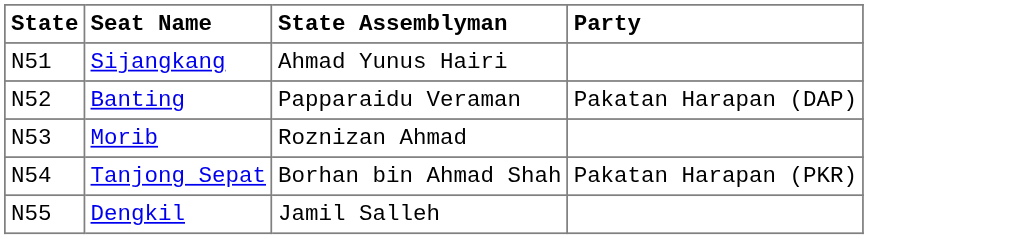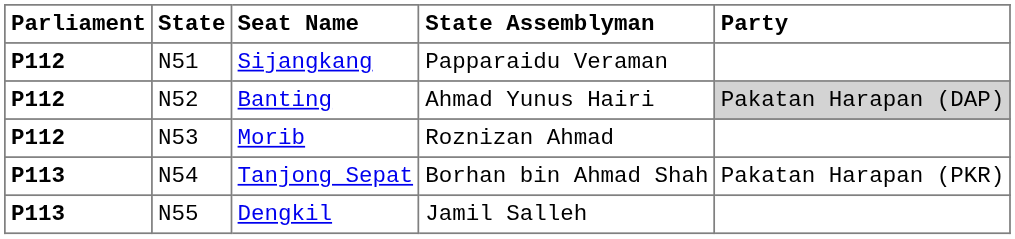+ column: (78, 24)
(393, 62) Ahmad Yunus Hairi -> (547, 62) Papparaidu Veraman
(400, 100) Papparaidu Veraman -> (540, 100) Ahmad Yunus Hairi
(715, 100) no background -> (862, 100) lightgrey background
